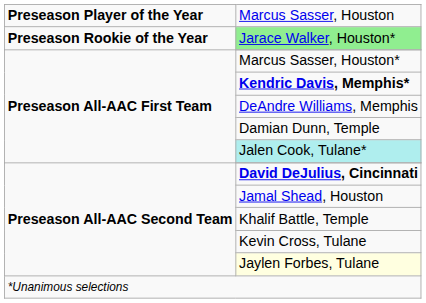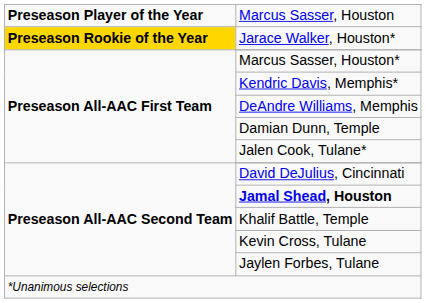(108, 38) no background -> (108, 38) gold background
(317, 38) lightgreen background -> (317, 38) no background
(324, 83) bold -> (319, 83) normal
(303, 151) paleturquoise background -> (303, 151) no background
(328, 173) bold -> (322, 173) normal
(311, 196) normal -> (315, 196) bold
(309, 264) lightyellow background -> (309, 264) no background
